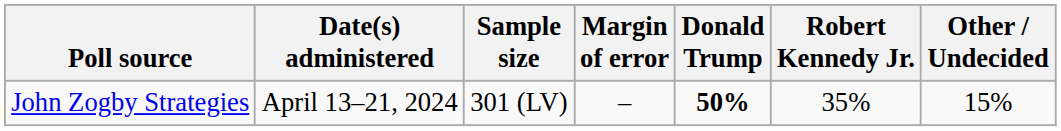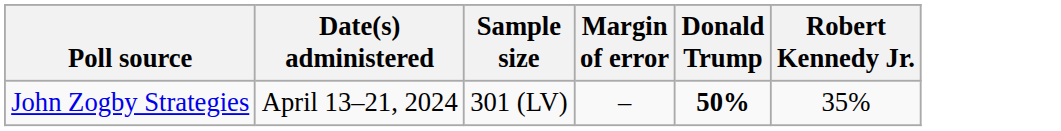- column: (988, 42)
